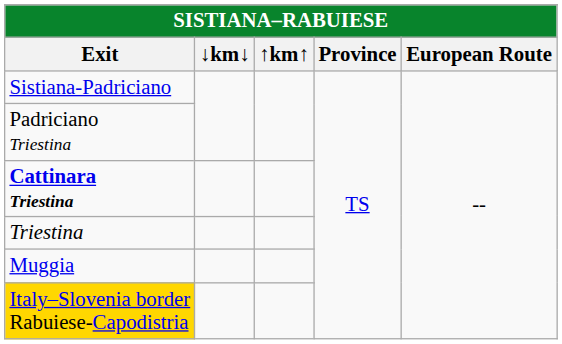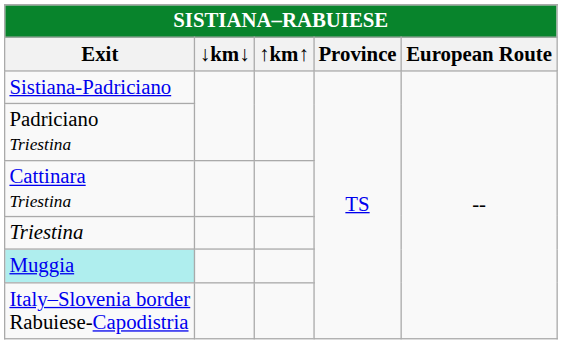(53, 188) bold -> (48, 188) normal
(42, 265) no background -> (42, 265) paleturquoise background
(100, 310) gold background -> (100, 310) no background
